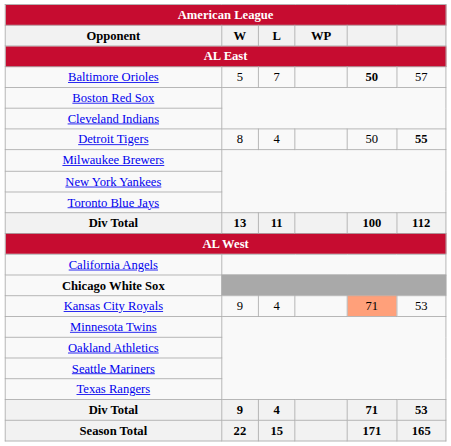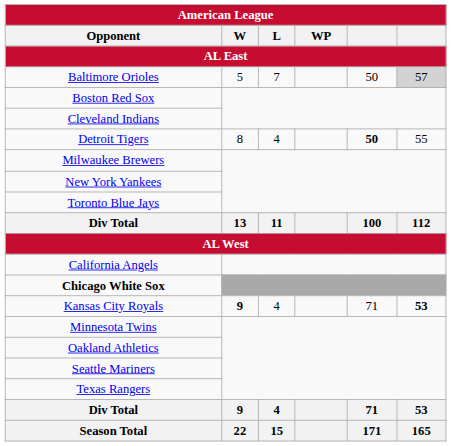(372, 77) bold -> (372, 77) normal
(421, 77) no background -> (421, 77) lightgrey background
(372, 139) normal -> (372, 139) bold
(421, 139) bold -> (421, 139) normal
(240, 306) normal -> (240, 306) bold
(372, 306) lightsalmon background -> (372, 306) no background
(421, 306) normal -> (421, 306) bold
